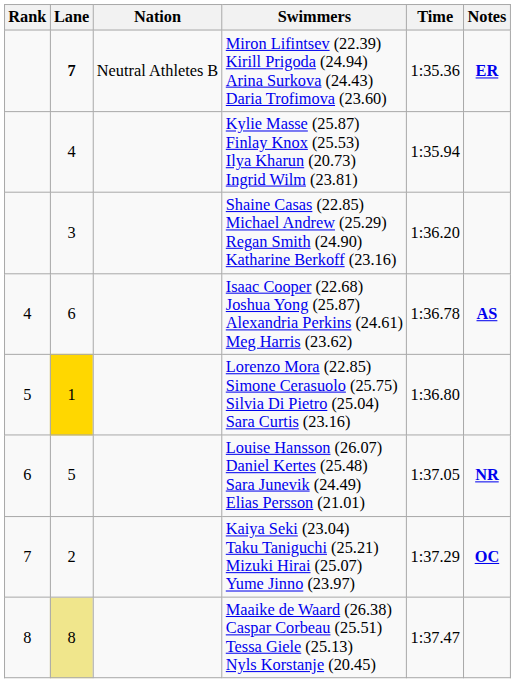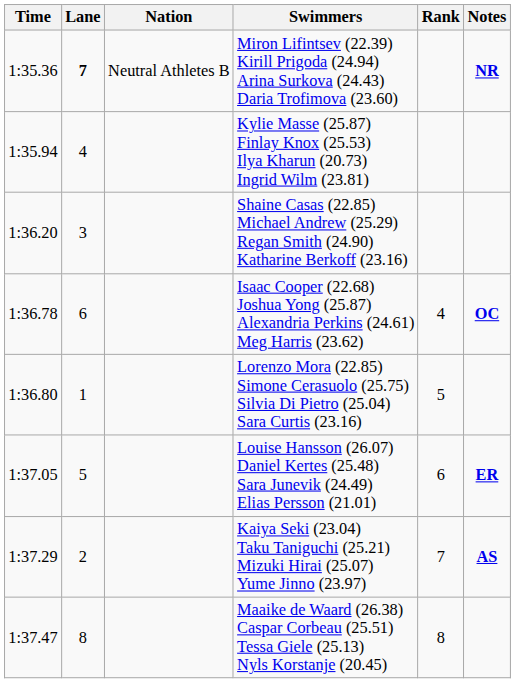columns swapped: (27, 17) <-> (435, 17)
(487, 70) ER -> (487, 70) NR
(487, 313) AS -> (487, 313) OC
(72, 394) gold background -> (83, 394) no background
(487, 475) NR -> (487, 475) ER
(487, 556) OC -> (487, 556) AS
(72, 637) khaki background -> (83, 637) no background
